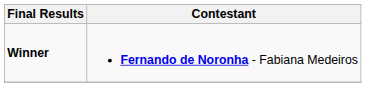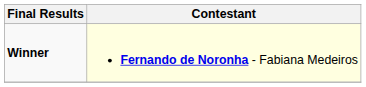(224, 60) no background -> (224, 60) lightyellow background
